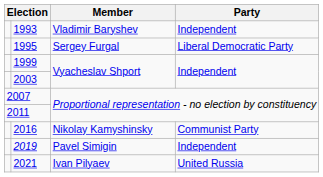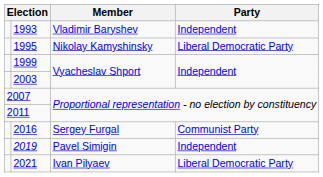(86, 46) Sergey Furgal -> (103, 46) Nikolay Kamyshinsky
(103, 130) Nikolay Kamyshinsky -> (86, 130) Sergey Furgal
(210, 163) United Russia -> (235, 163) Liberal Democratic Party
